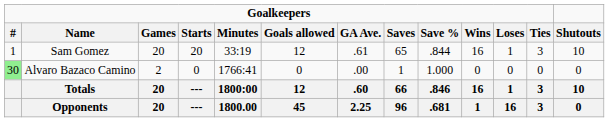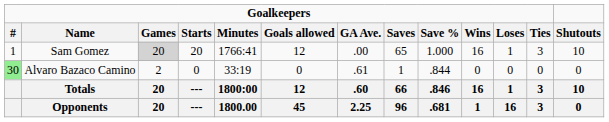(158, 51) no background -> (158, 51) lightgrey background
(238, 51) 33:19 -> (238, 51) 1766:41
(361, 51) .61 -> (361, 51) .00
(440, 51) .844 -> (440, 51) 1.000
(238, 70) 1766:41 -> (238, 70) 33:19
(361, 70) .00 -> (361, 70) .61
(440, 70) 1.000 -> (440, 70) .844
